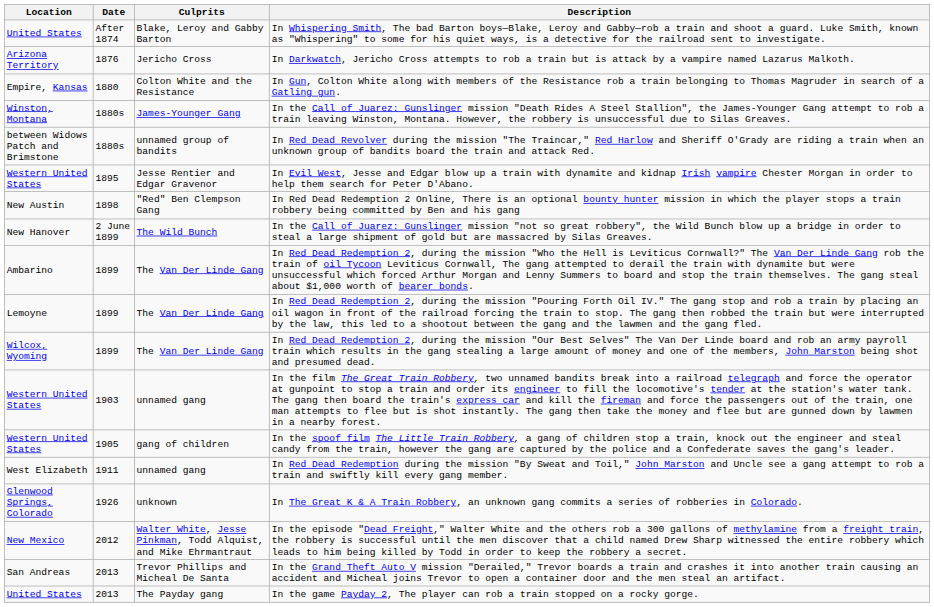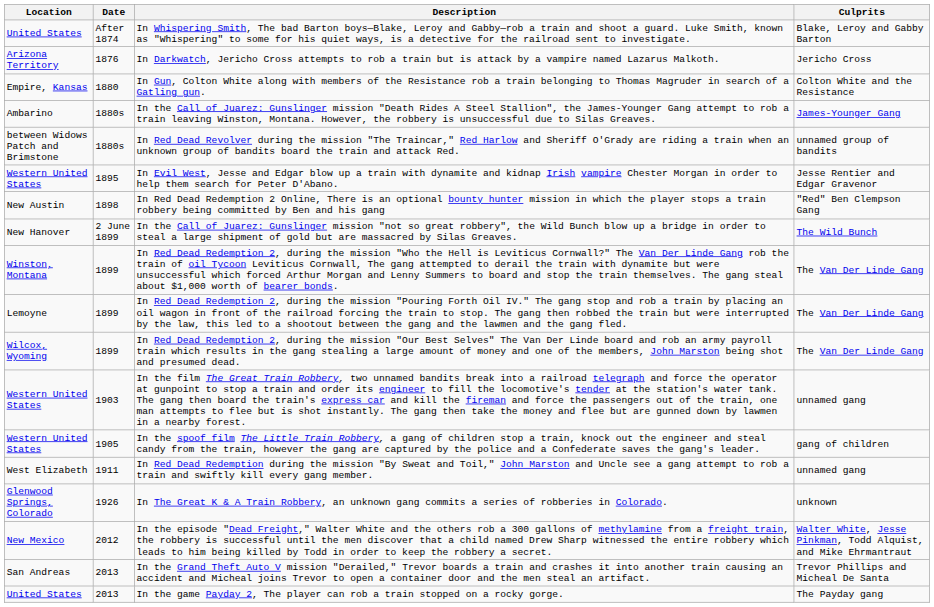columns swapped: (202, 12) <-> (599, 12)
(30, 114) Winston, Montana -> (30, 114) Ambarino
(30, 270) Ambarino -> (30, 270) Winston, Montana
